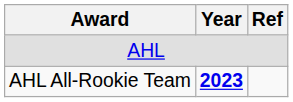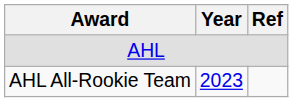(221, 81) bold -> (221, 81) normal
